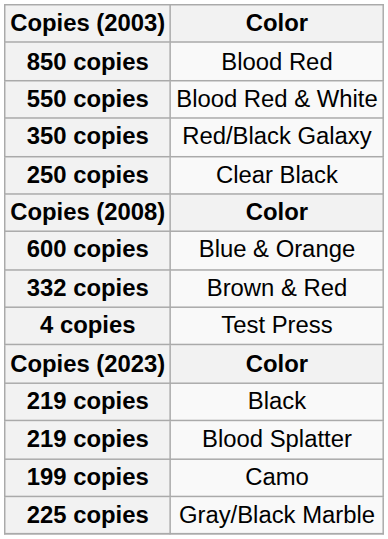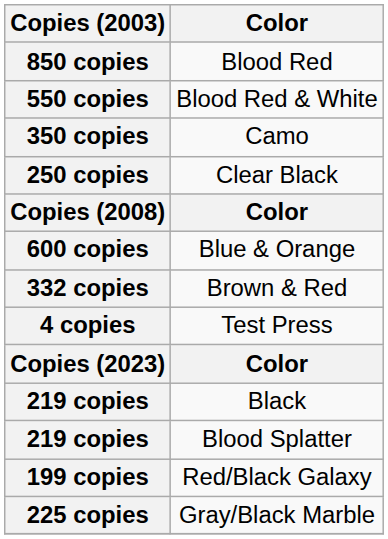(277, 136) Red/Black Galaxy -> (277, 136) Camo
(277, 477) Camo -> (277, 477) Red/Black Galaxy
